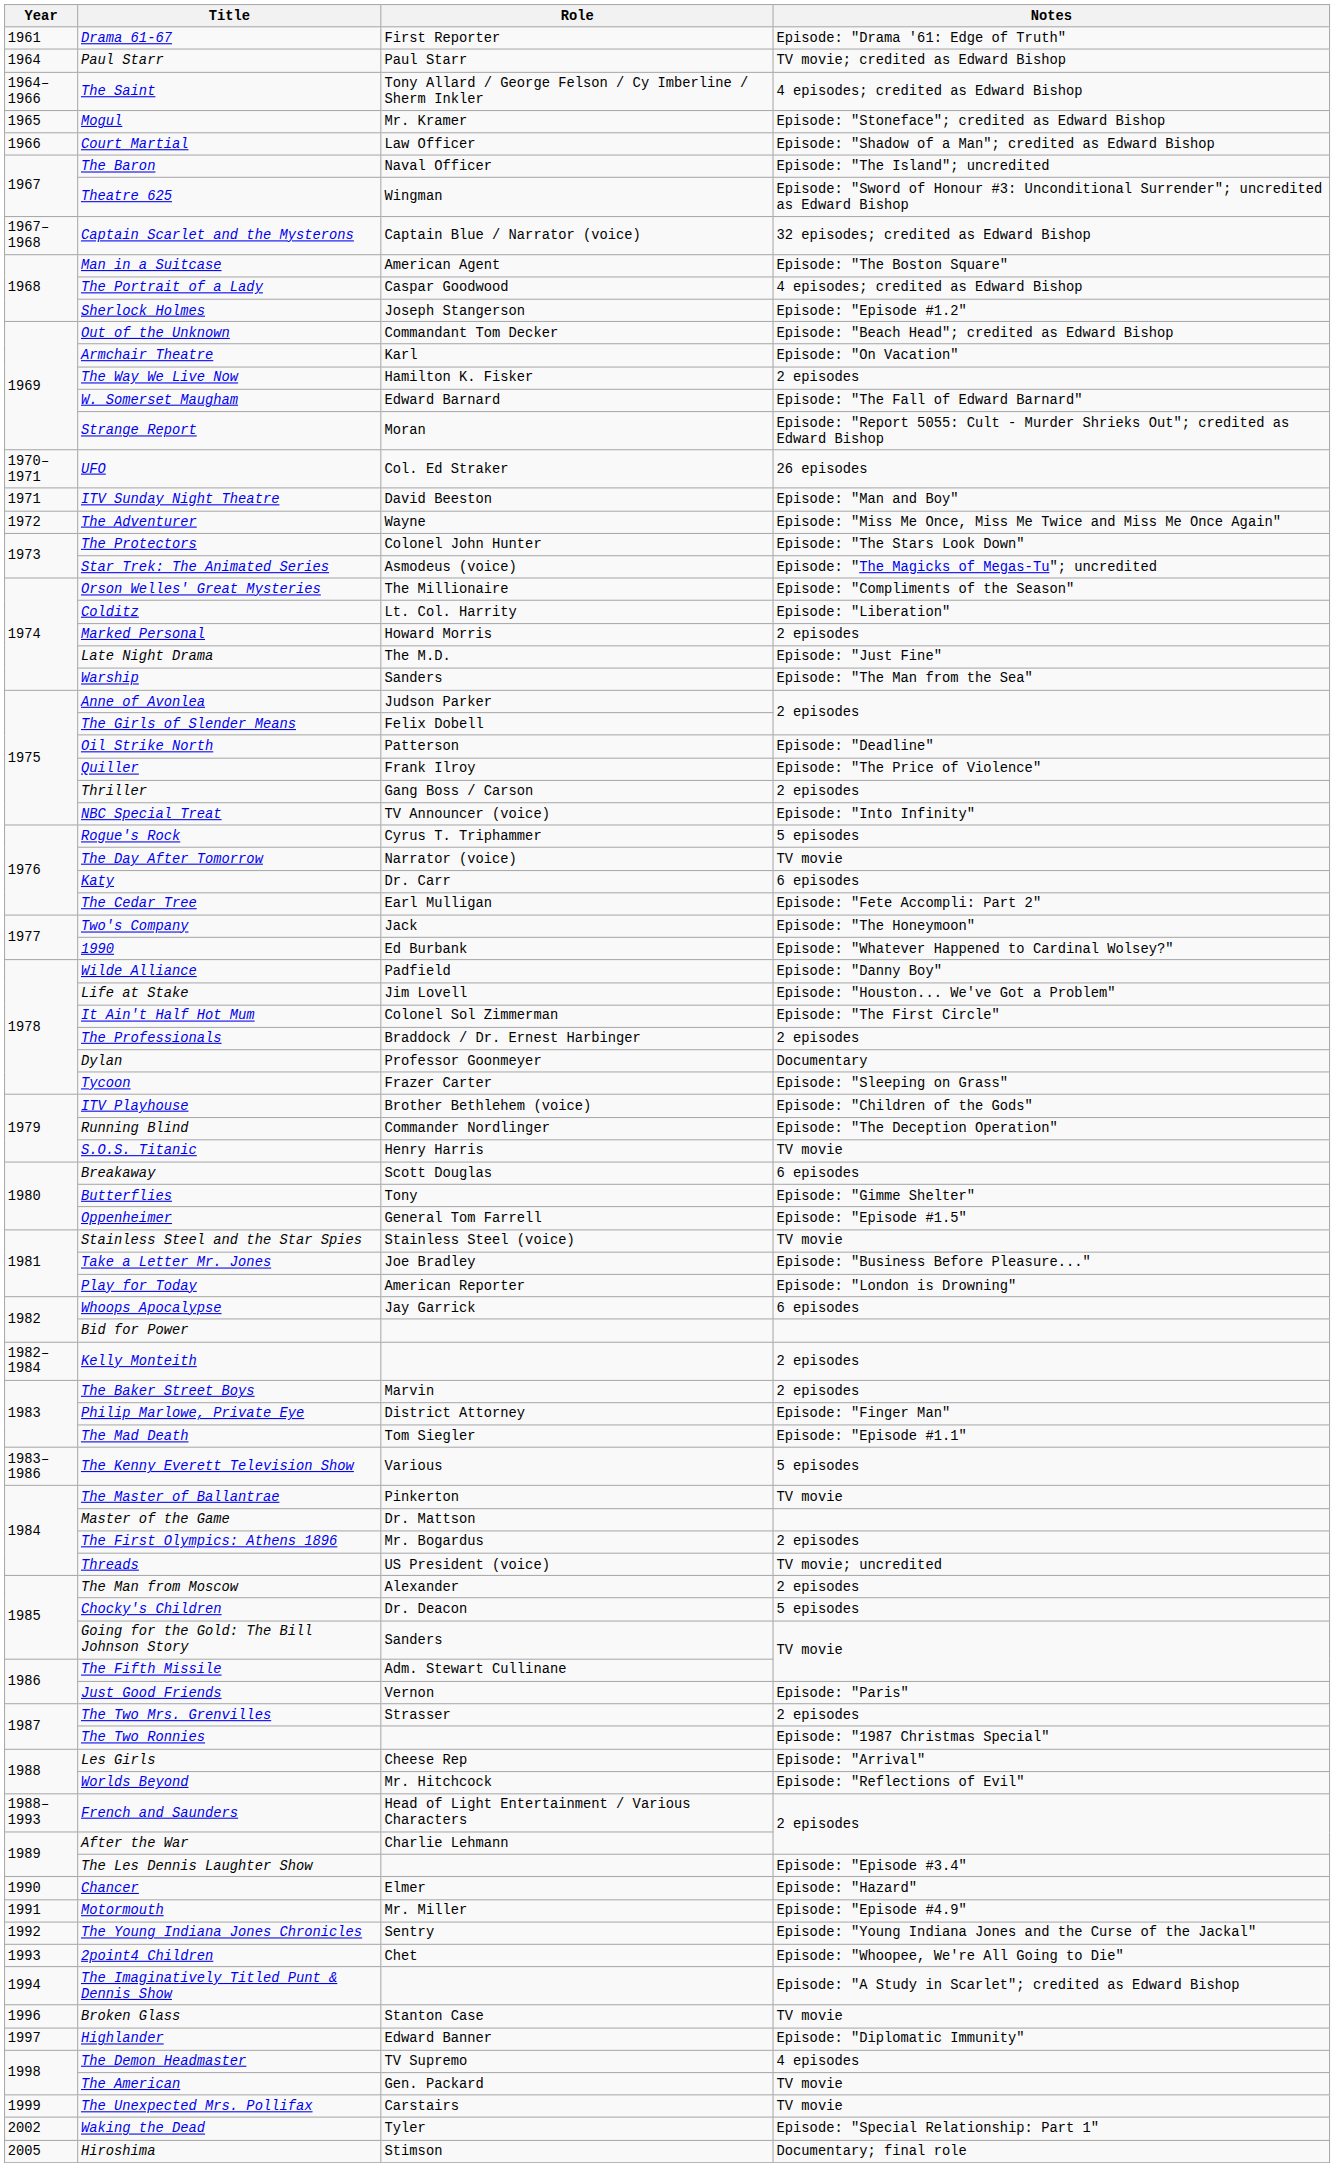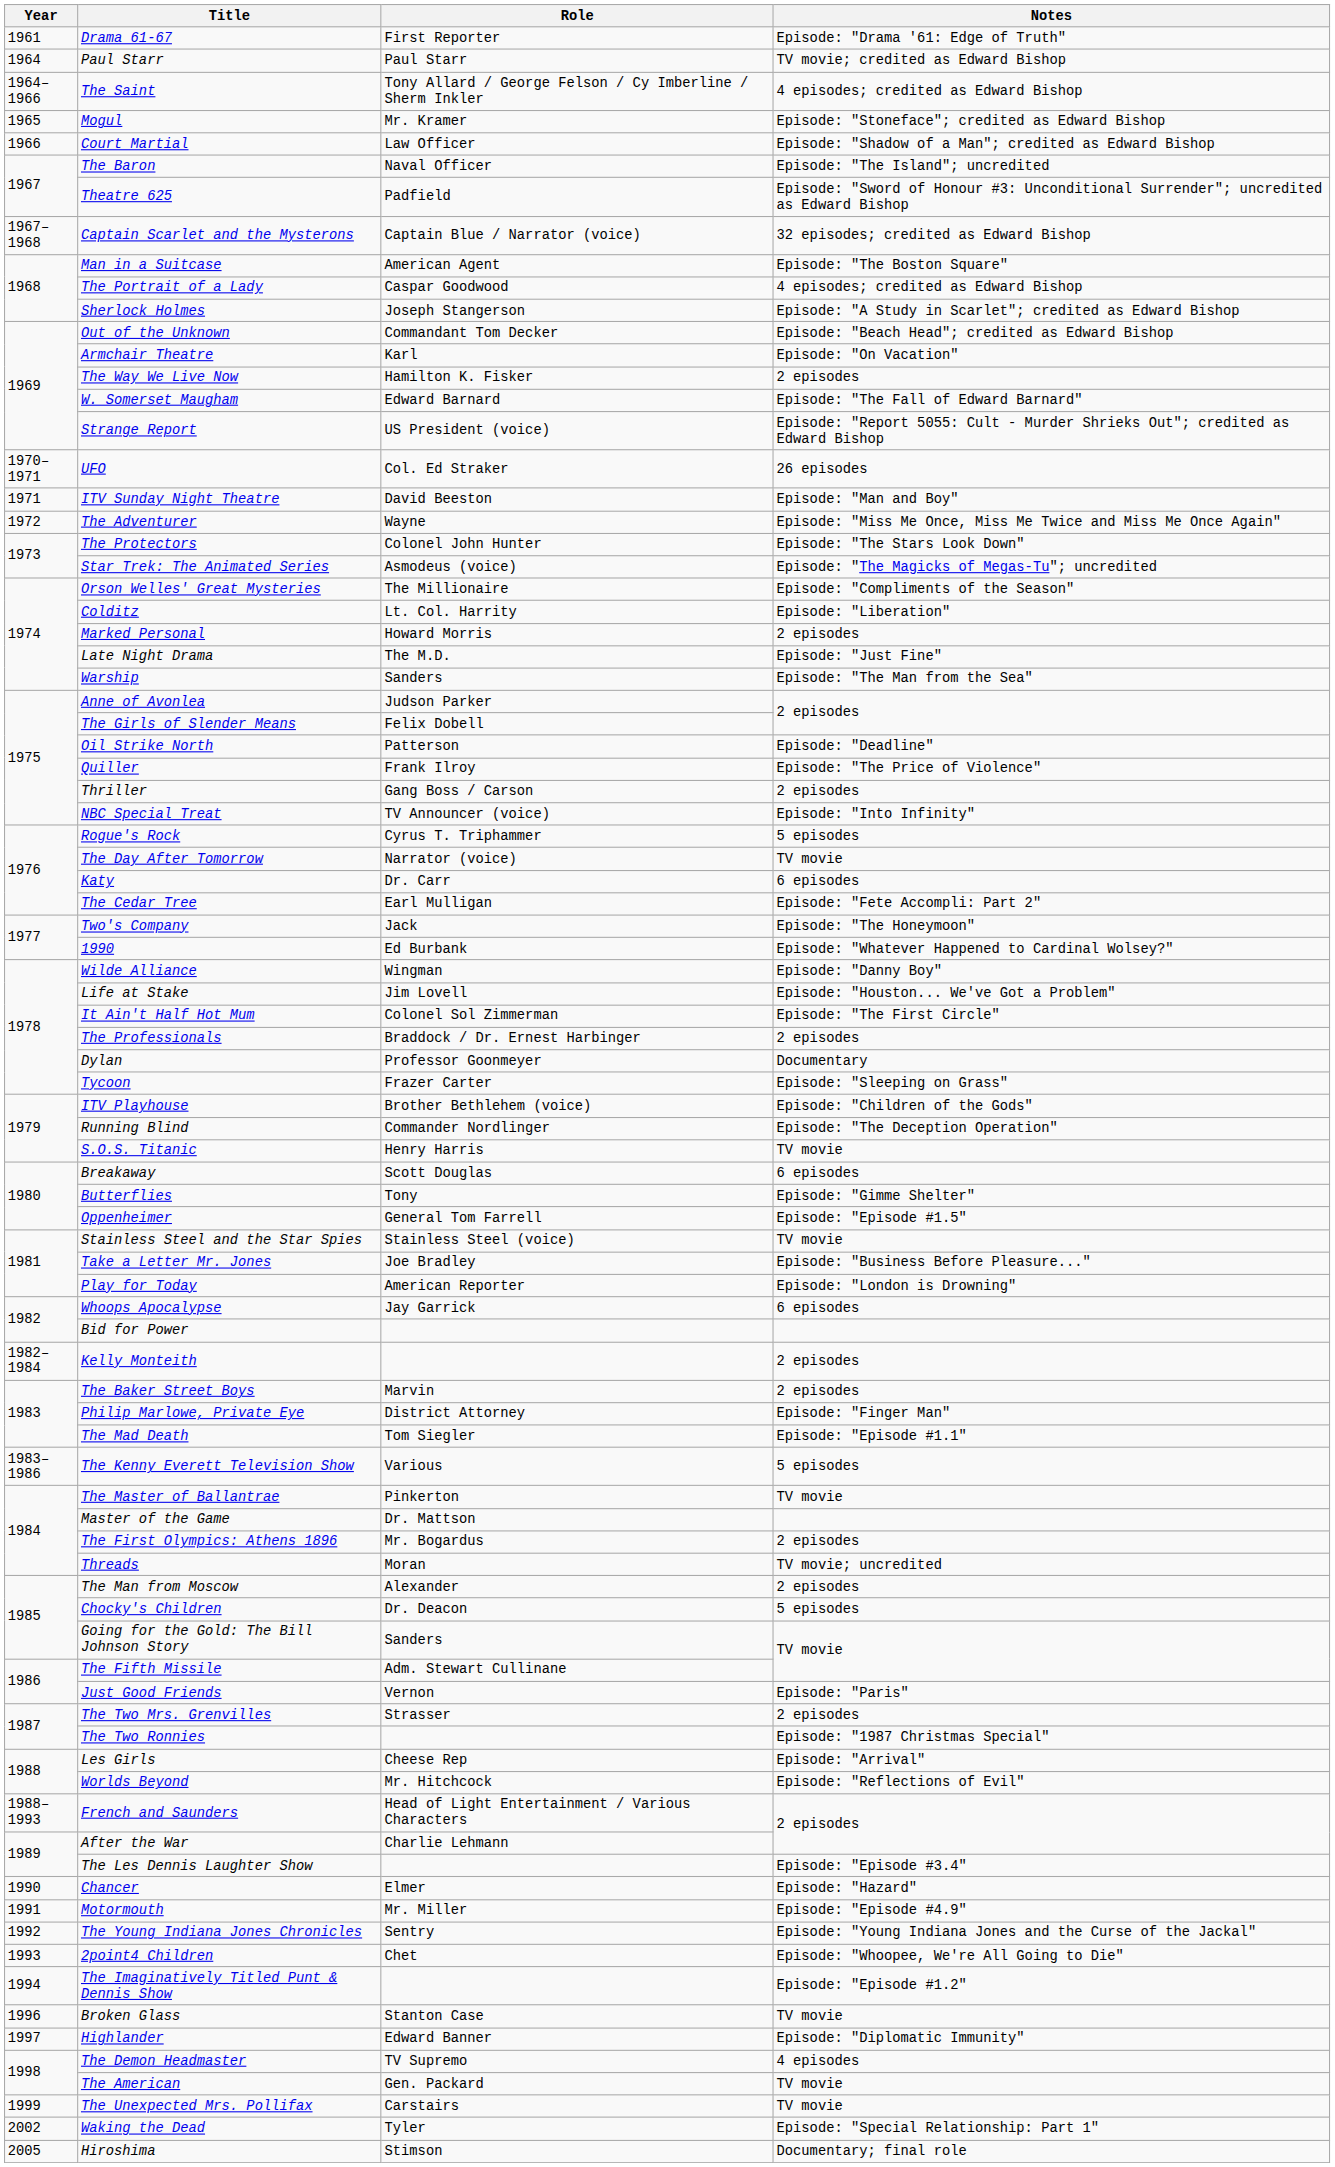(413, 197) Wingman -> (418, 197) Padfield
(872, 311) Episode: "Episode #1.2" -> (1008, 311) Episode: "A Study in Scarlet"; credited as Edward Bishop
(405, 431) Moran -> (467, 431) US President (voice)
(418, 971) Padfield -> (413, 971) Wingman
(467, 1564) US President (voice) -> (405, 1564) Moran
(1008, 1986) Episode: "A Study in Scarlet"; credited as Edward Bishop -> (872, 1986) Episode: "Episode #1.2"
